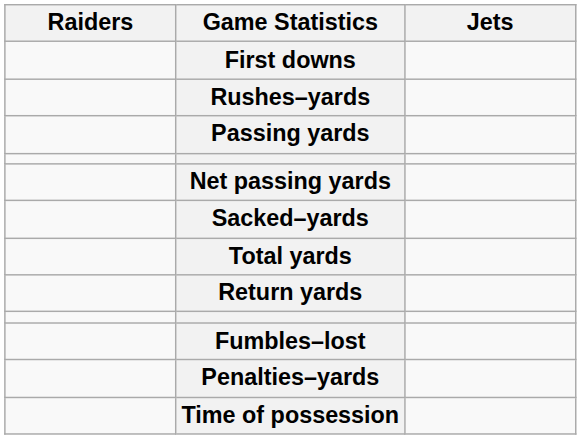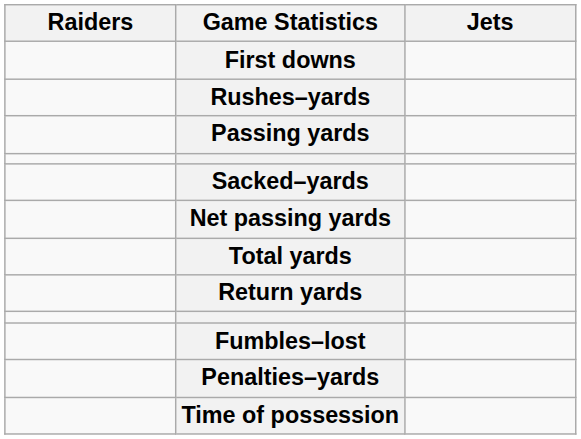rows swapped: (90, 219) <-> (90, 182)
